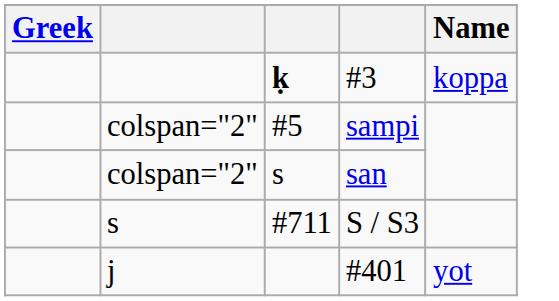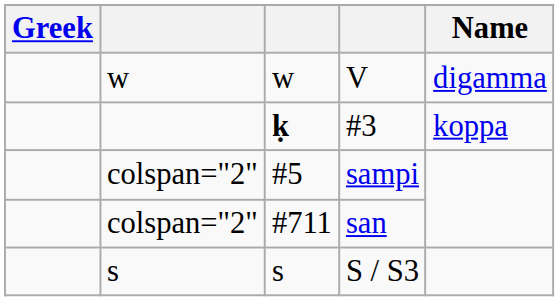+ row: (357, 77)
(278, 174) s -> (302, 222) #711
(302, 222) #711 -> (278, 271) s
- row: (377, 271)
